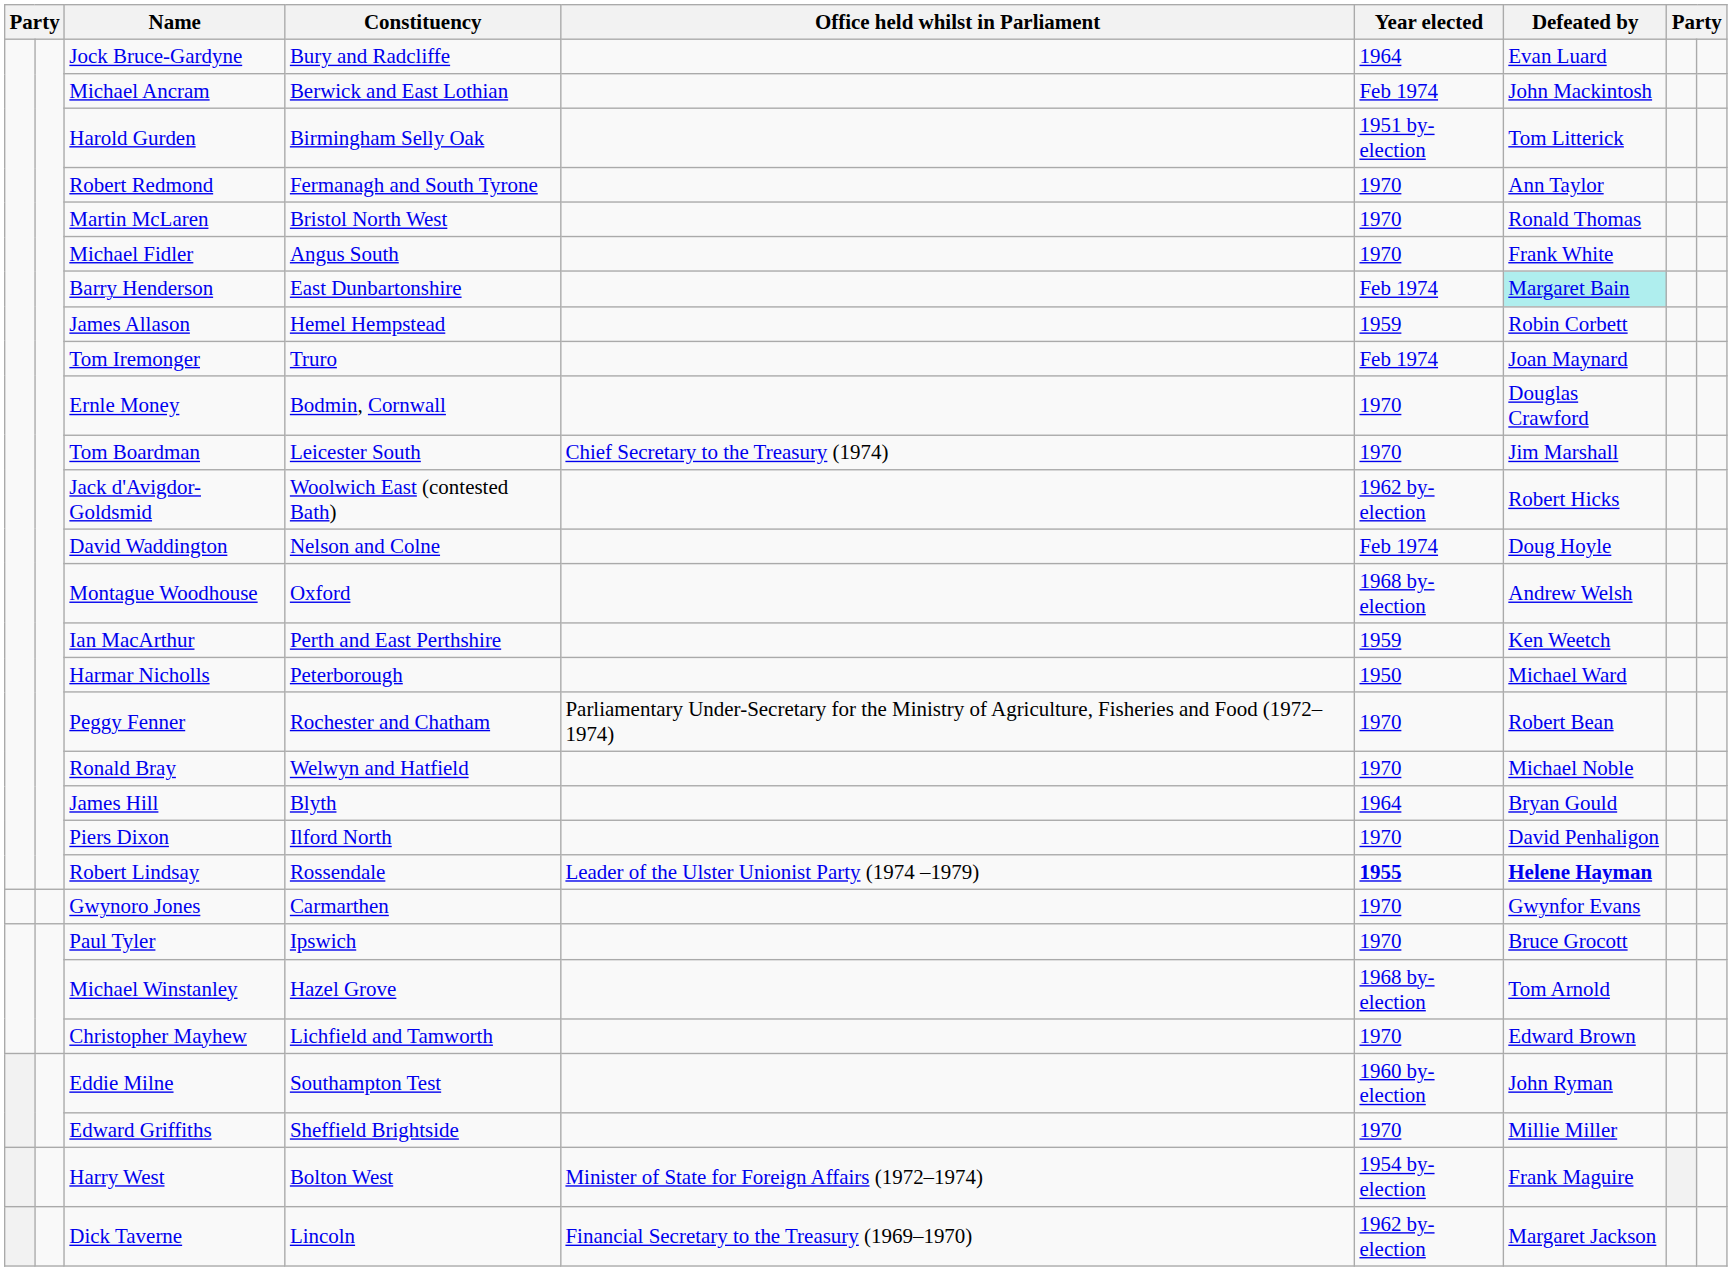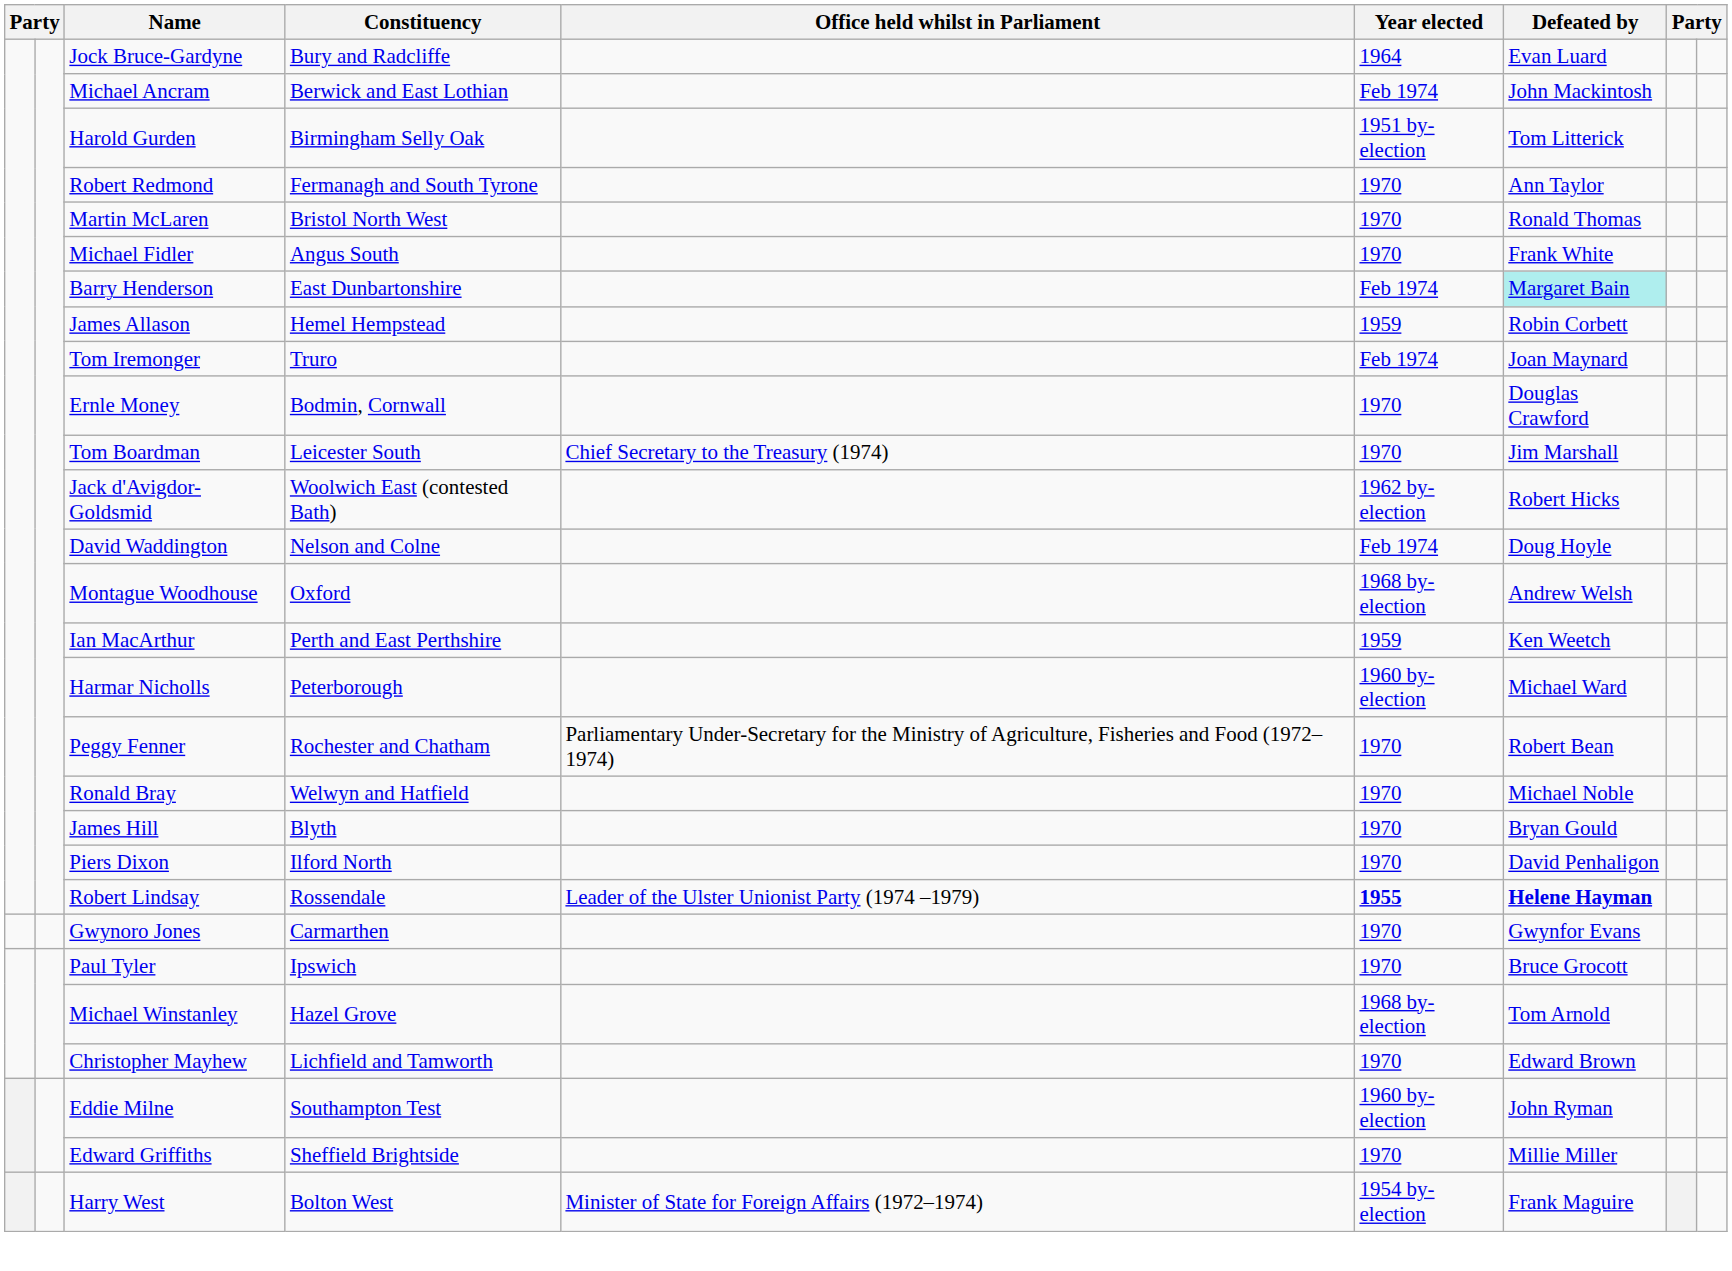(1380, 674) 1950 -> (1397, 687) 1960 by-election
(1380, 803) 1964 -> (1380, 828) 1970
- row: (126, 1236)
